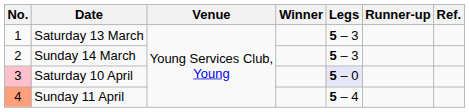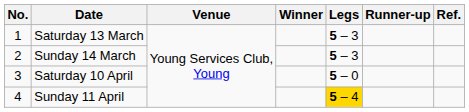(18, 76) pink background -> (18, 76) no background
(344, 76) lavender background -> (344, 76) no background
(18, 96) lightsalmon background -> (18, 96) no background
(344, 96) no background -> (344, 96) gold background
